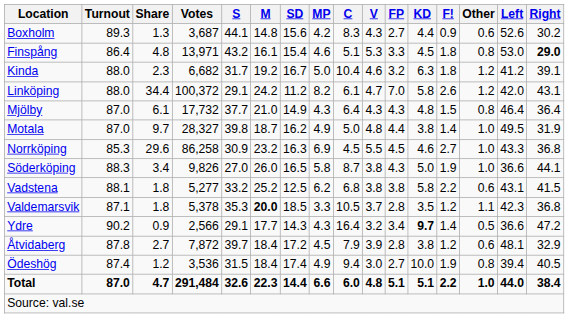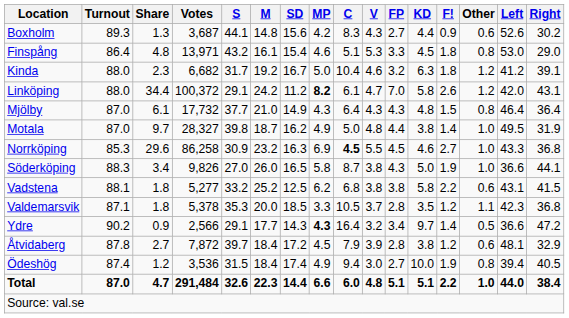(549, 52) bold -> (549, 52) normal
(322, 91) normal -> (322, 91) bold
(351, 149) normal -> (351, 149) bold
(266, 206) bold -> (266, 206) normal
(322, 226) normal -> (322, 226) bold
(426, 226) bold -> (426, 226) normal
